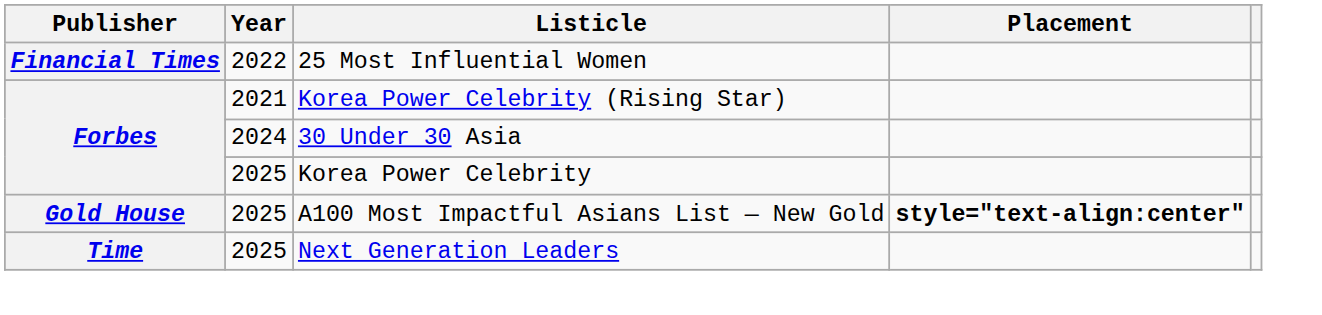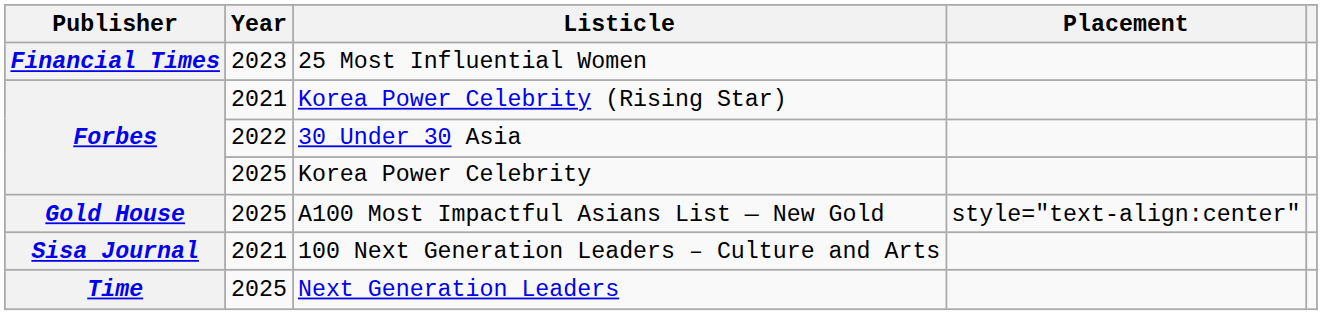(259, 62) 2022 -> (259, 62) 2023
(259, 138) 2024 -> (259, 138) 2022
(1070, 213) bold -> (1126, 213) normal
+ row: (619, 251)
